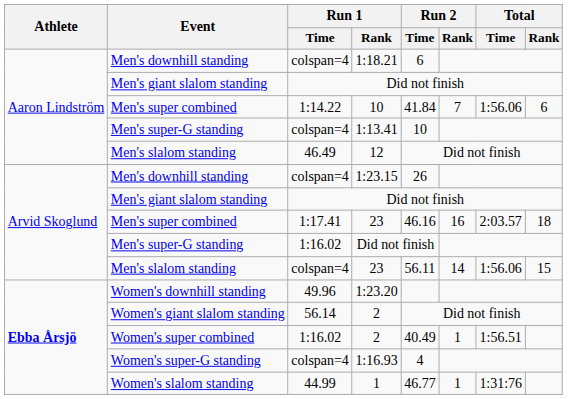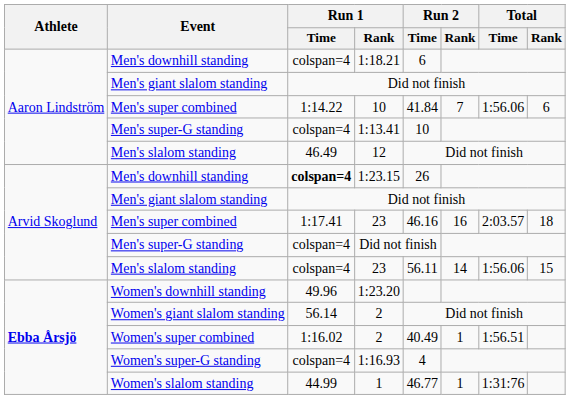(320, 176) normal -> (321, 176) bold
(320, 245) 1:16.02 -> (321, 245) colspan=4
